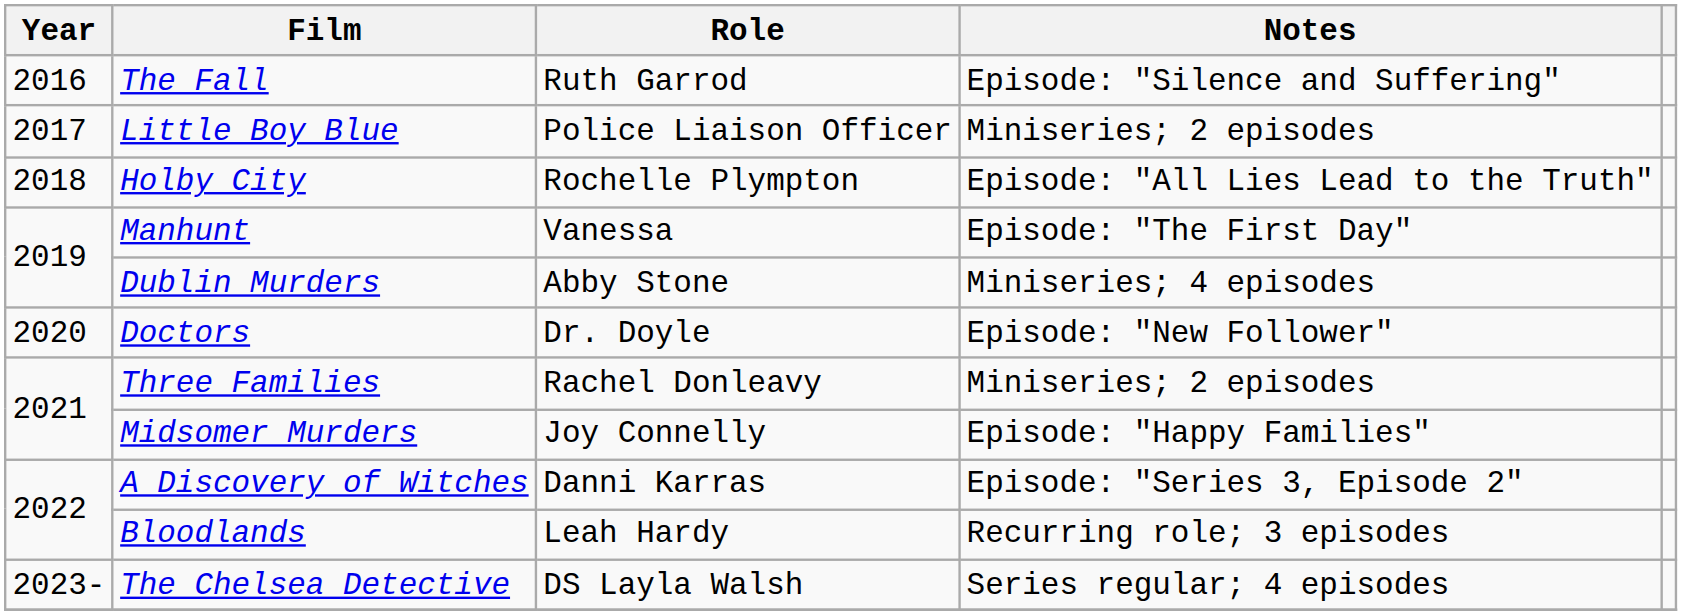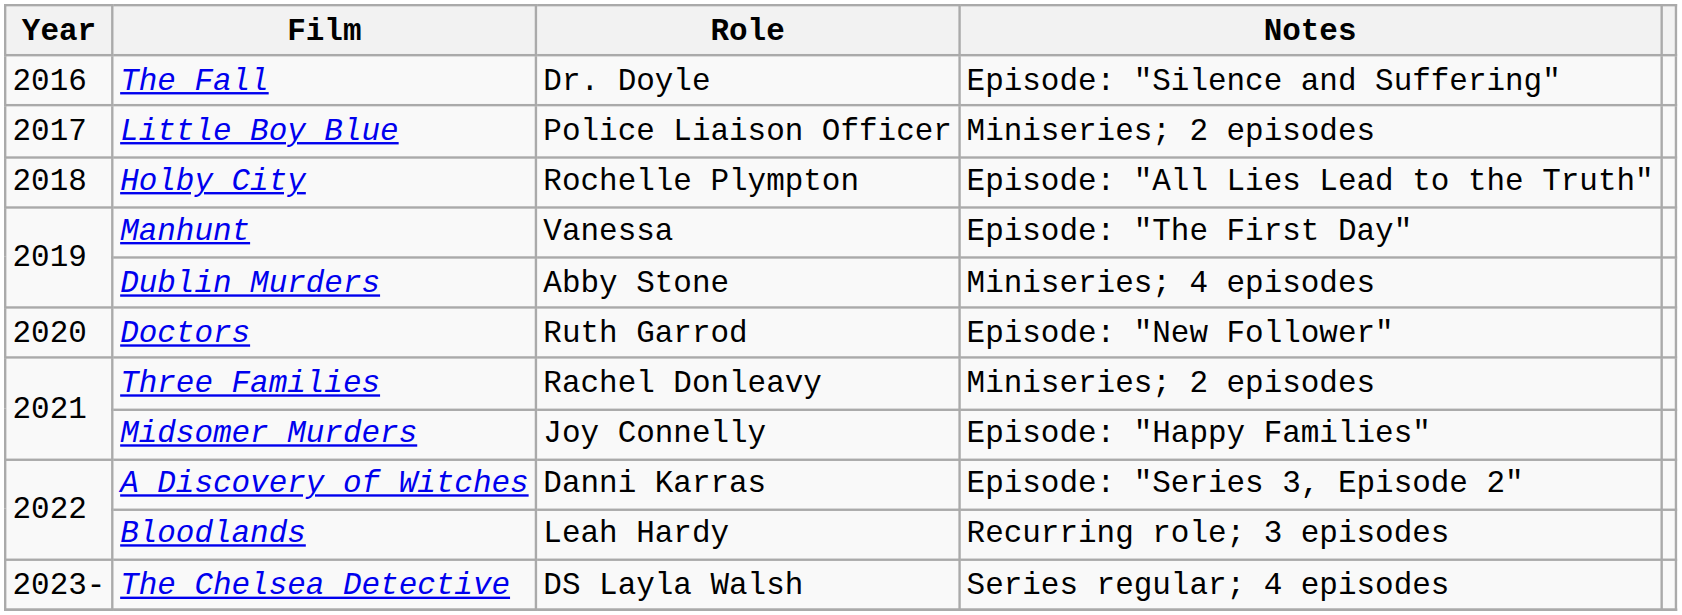(646, 81) Ruth Garrod -> (627, 81) Dr. Doyle
(627, 333) Dr. Doyle -> (646, 333) Ruth Garrod
